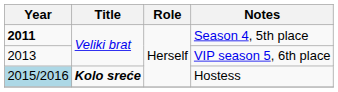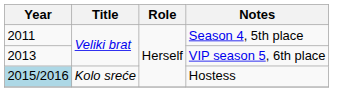(21, 35) bold -> (21, 35) normal
(108, 76) bold -> (105, 76) normal
